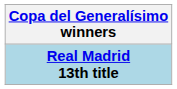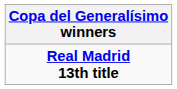(88, 64) lightblue background -> (88, 64) no background
